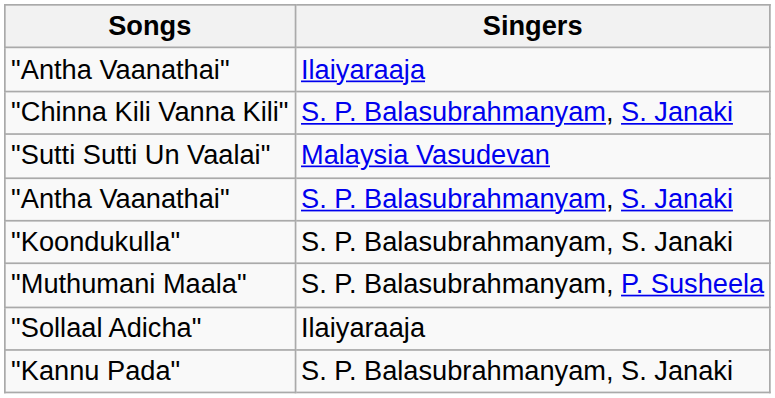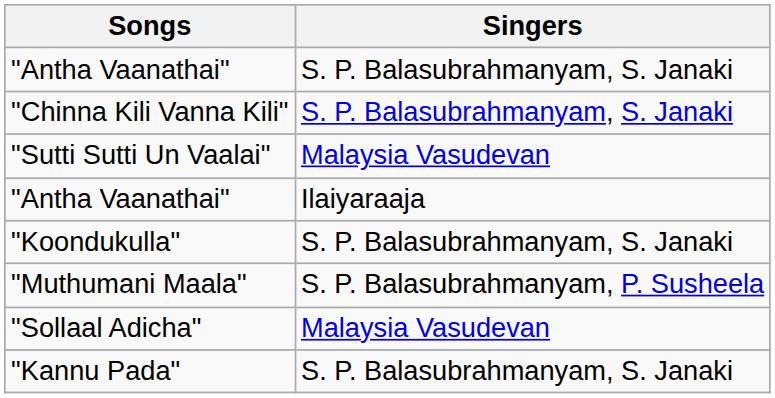(363, 69) Ilaiyaraaja -> (517, 69) S. P. Balasubrahmanyam, S. Janaki
(517, 198) S. P. Balasubrahmanyam, S. Janaki -> (363, 198) Ilaiyaraaja
(363, 328) Ilaiyaraaja -> (426, 328) Malaysia Vasudevan
